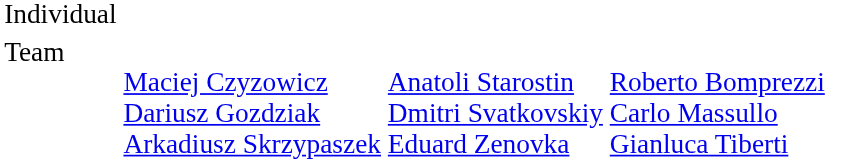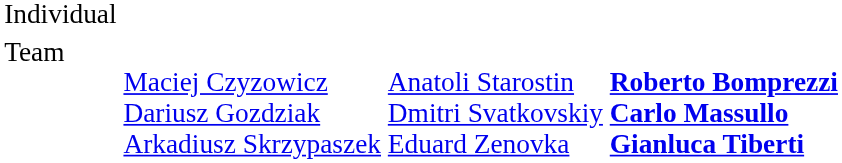(717, 113) normal -> (724, 113) bold
